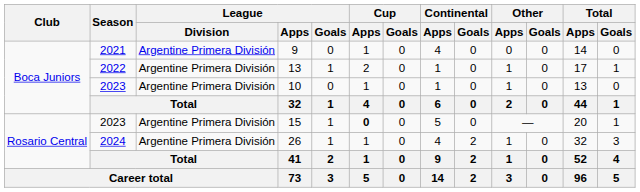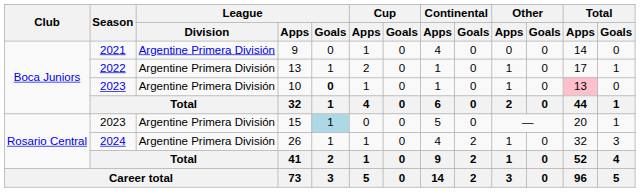(330, 86) normal -> (330, 86) bold
(580, 86) no background -> (580, 86) pink background
(330, 123) no background -> (330, 123) lightblue background
(366, 123) bold -> (366, 123) normal
